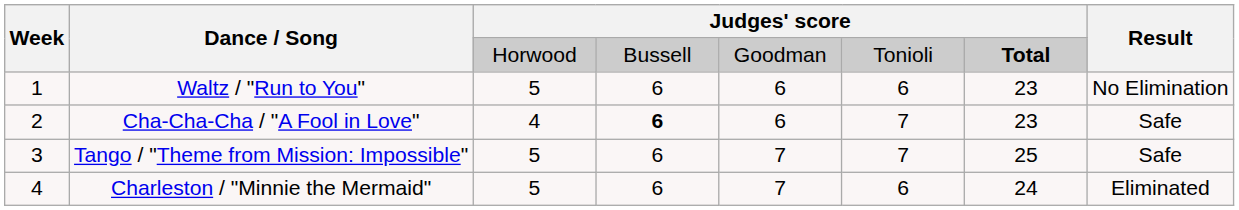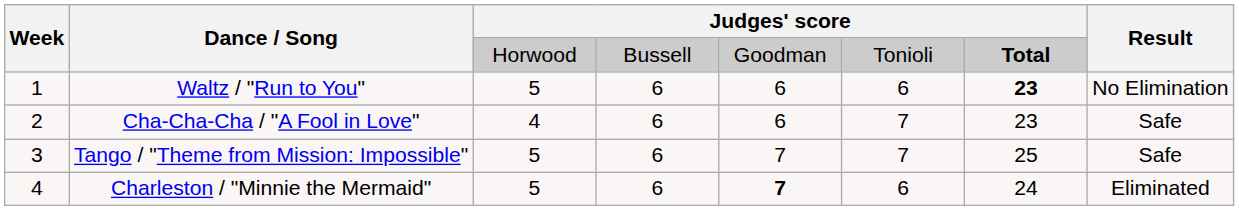(1026, 88) normal -> (1026, 88) bold
(657, 121) bold -> (657, 121) normal
(780, 188) normal -> (780, 188) bold
